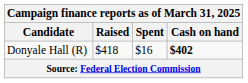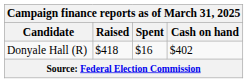(181, 50) bold -> (181, 50) normal
